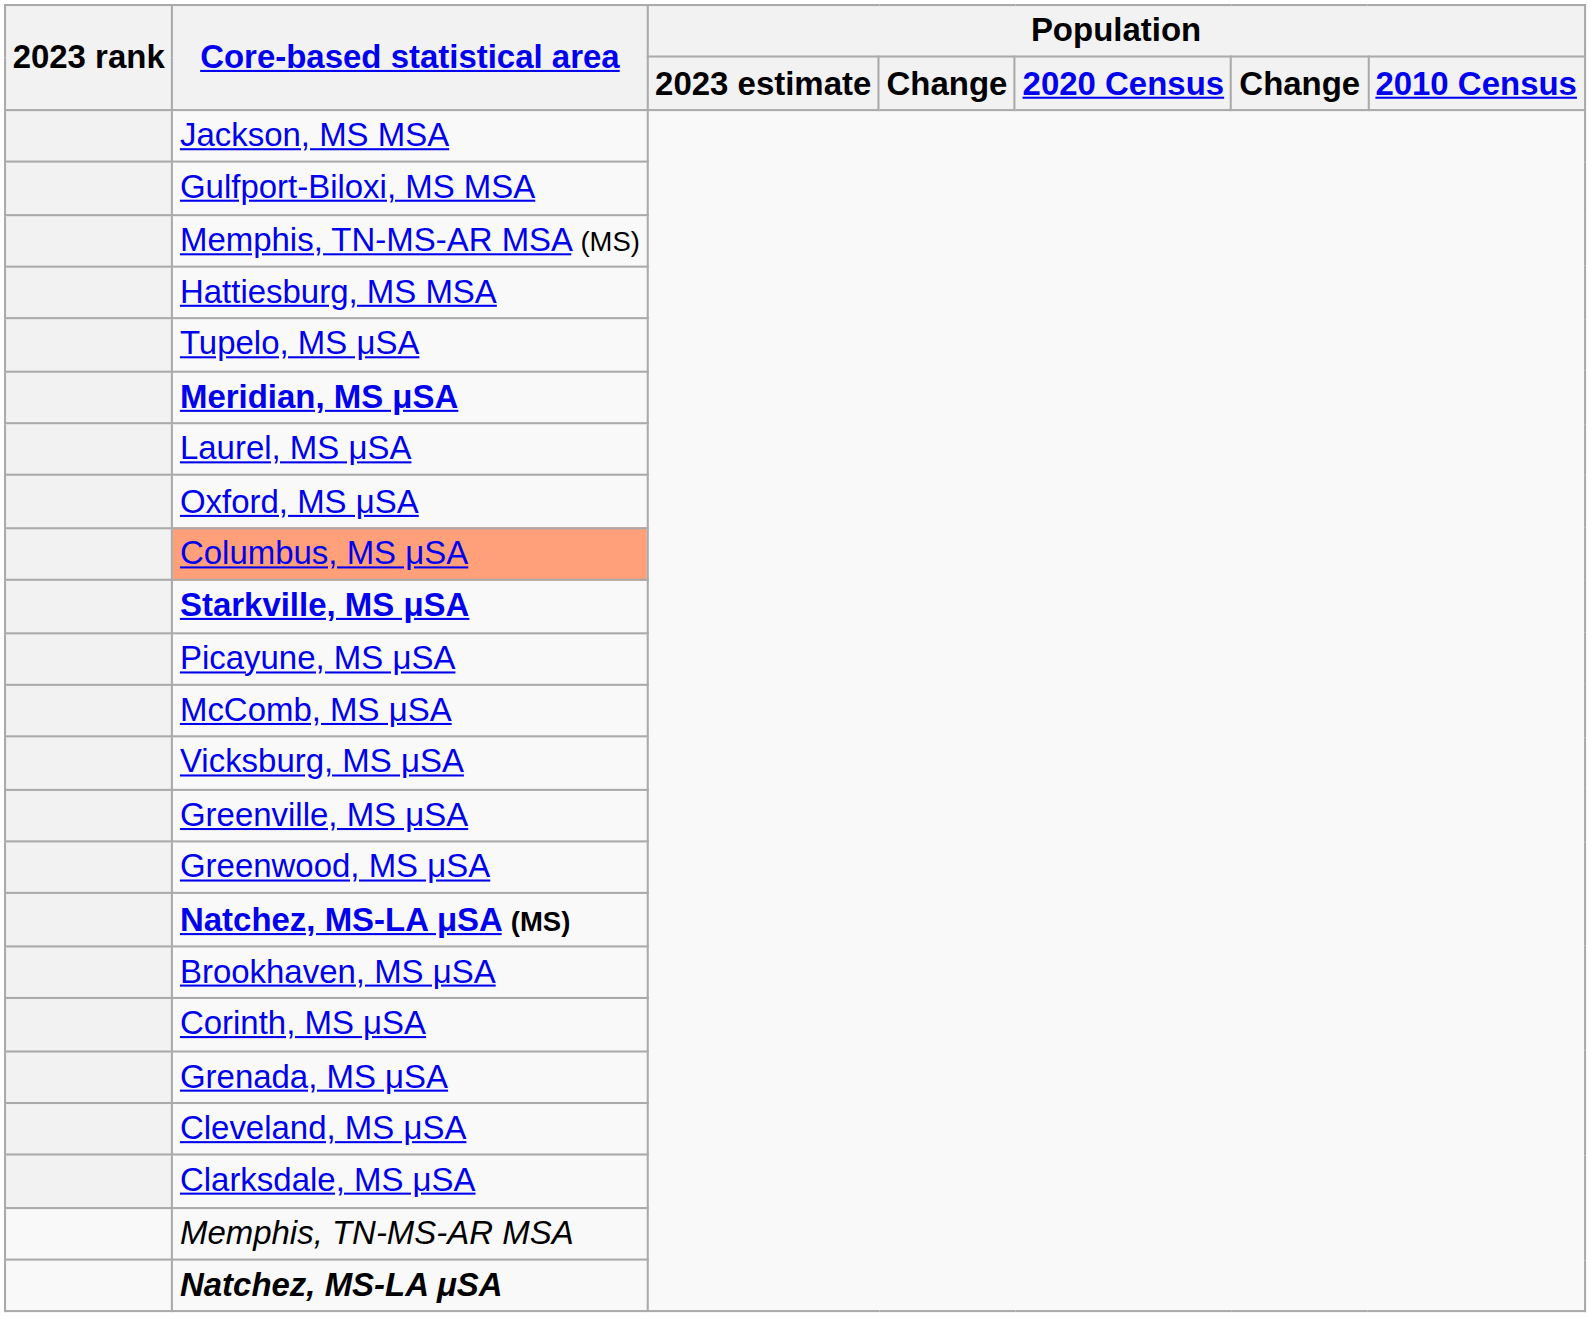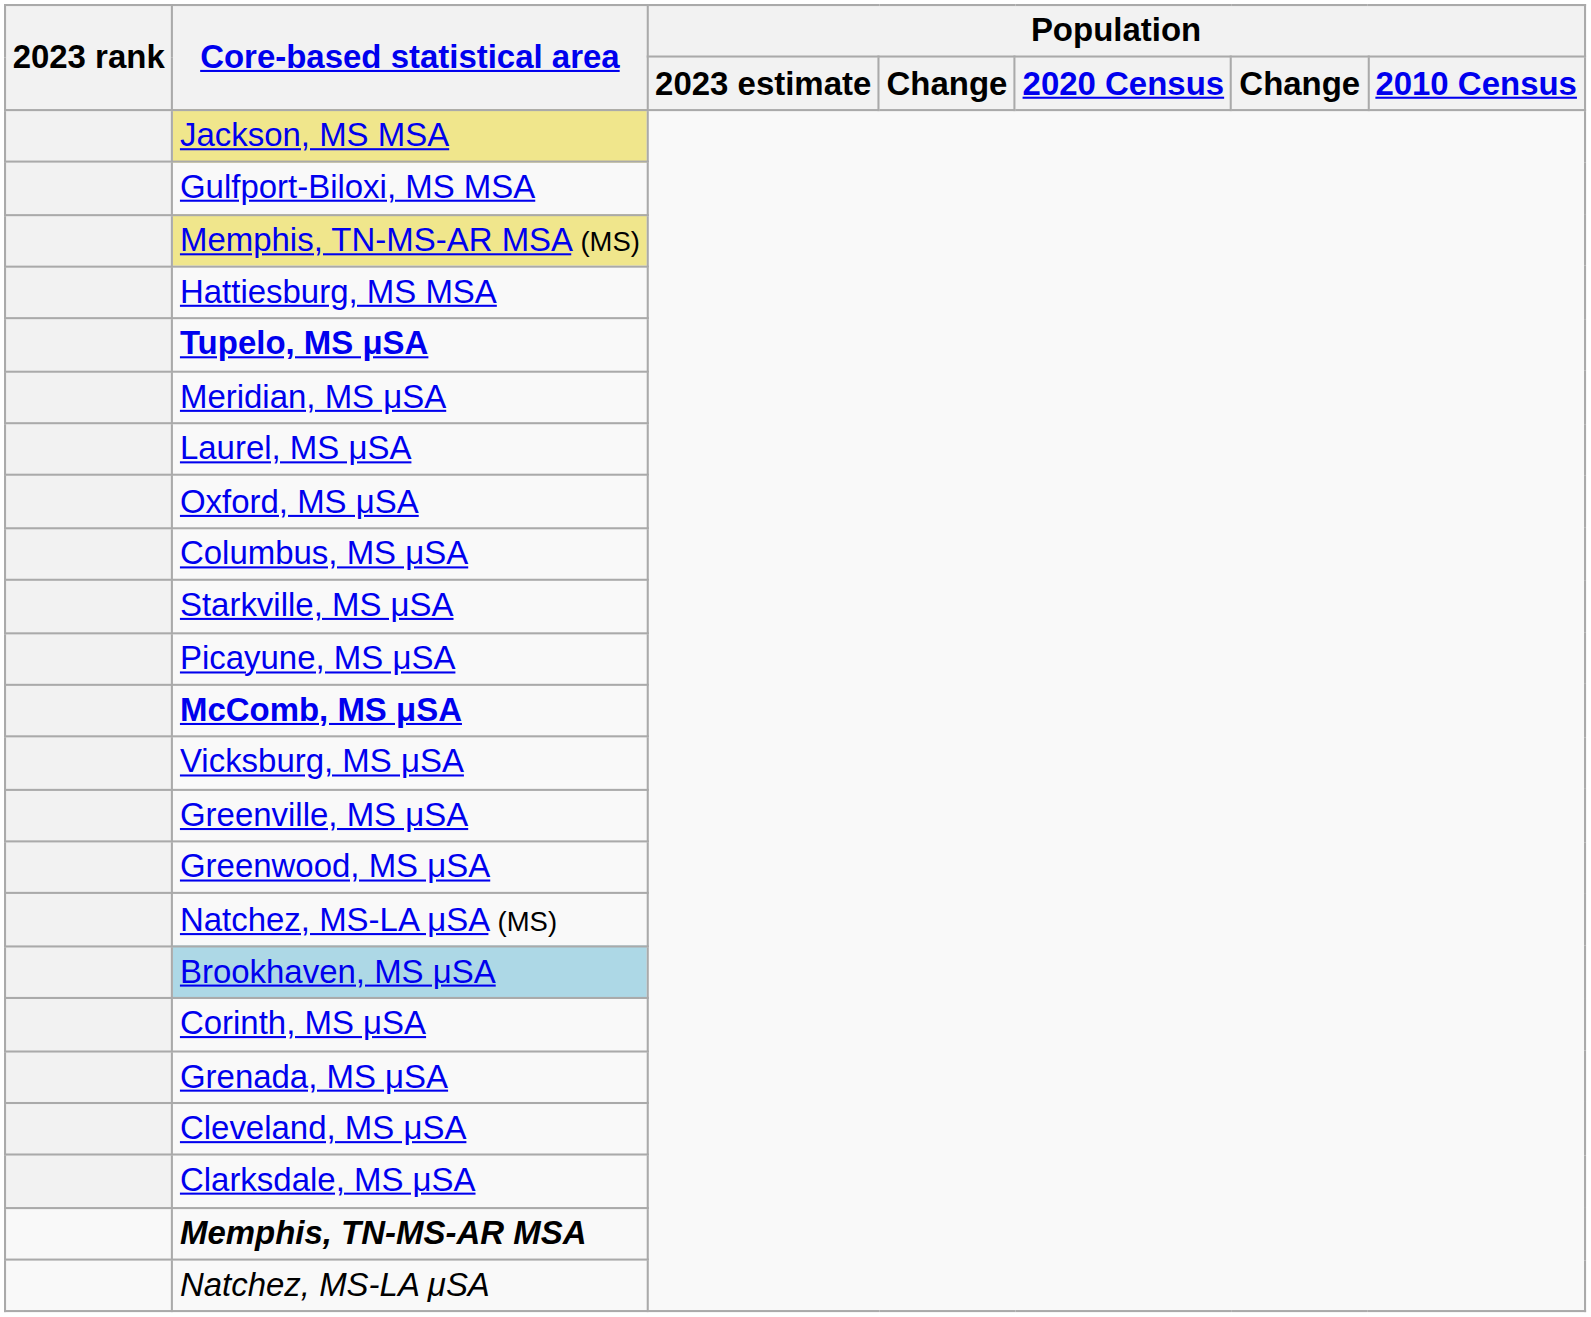(315, 135) no background -> (315, 135) khaki background
(410, 239) no background -> (410, 239) khaki background
(300, 344) normal -> (304, 344) bold
(319, 396) bold -> (313, 396) normal
(324, 553) lightsalmon background -> (324, 553) no background
(325, 605) bold -> (317, 605) normal
(316, 710) normal -> (321, 710) bold
(375, 919) bold -> (368, 919) normal
(338, 971) no background -> (338, 971) lightblue background
(377, 1232) normal -> (383, 1232) bold
(341, 1285) bold -> (335, 1285) normal
